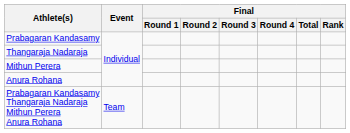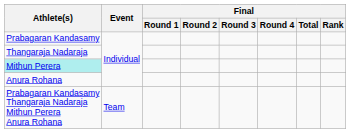(33, 66) no background -> (33, 66) paleturquoise background
